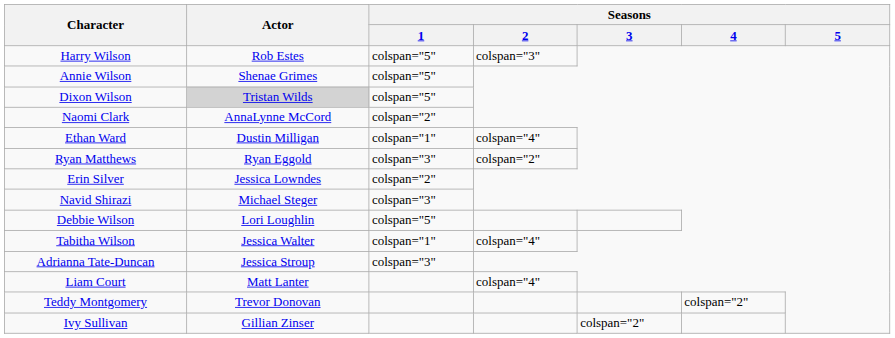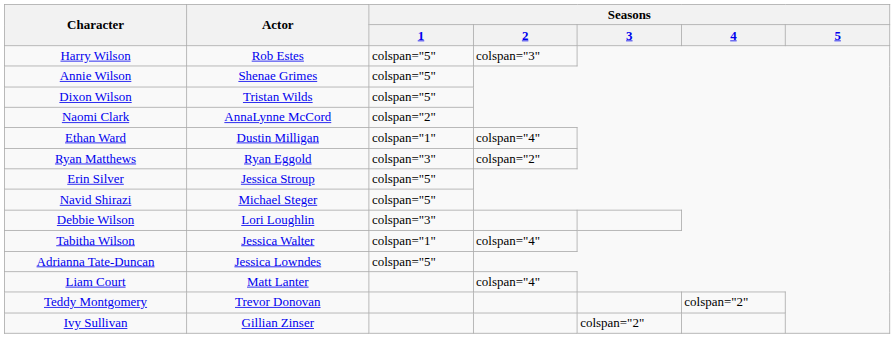(278, 96) lightgrey background -> (278, 96) no background
(278, 179) Jessica Lowndes -> (278, 179) Jessica Stroup
(404, 179) colspan="2" -> (404, 179) colspan="5"
(404, 199) colspan="3" -> (404, 199) colspan="5"
(404, 220) colspan="5" -> (404, 220) colspan="3"
(278, 261) Jessica Stroup -> (278, 261) Jessica Lowndes
(404, 261) colspan="3" -> (404, 261) colspan="5"
